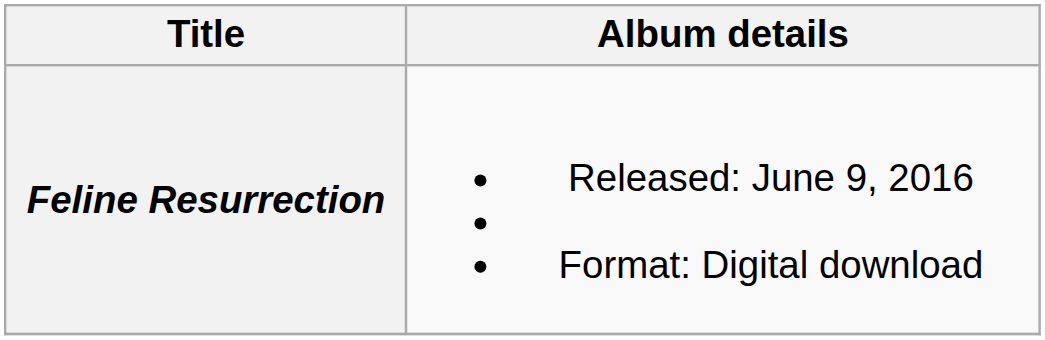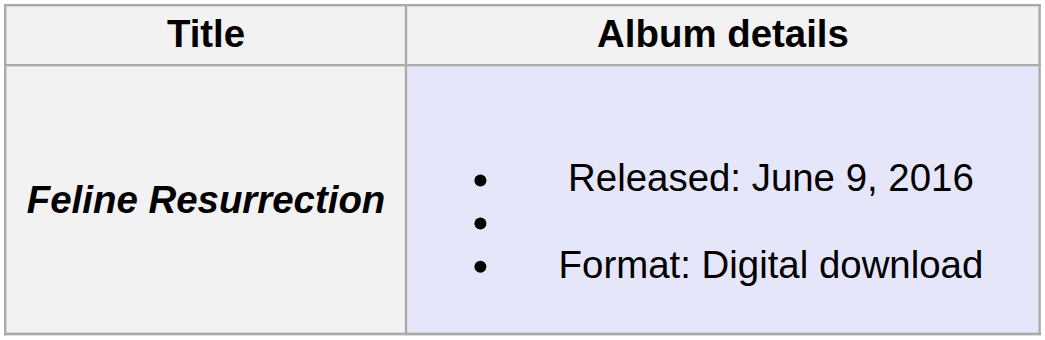(723, 221) no background -> (723, 221) lavender background
